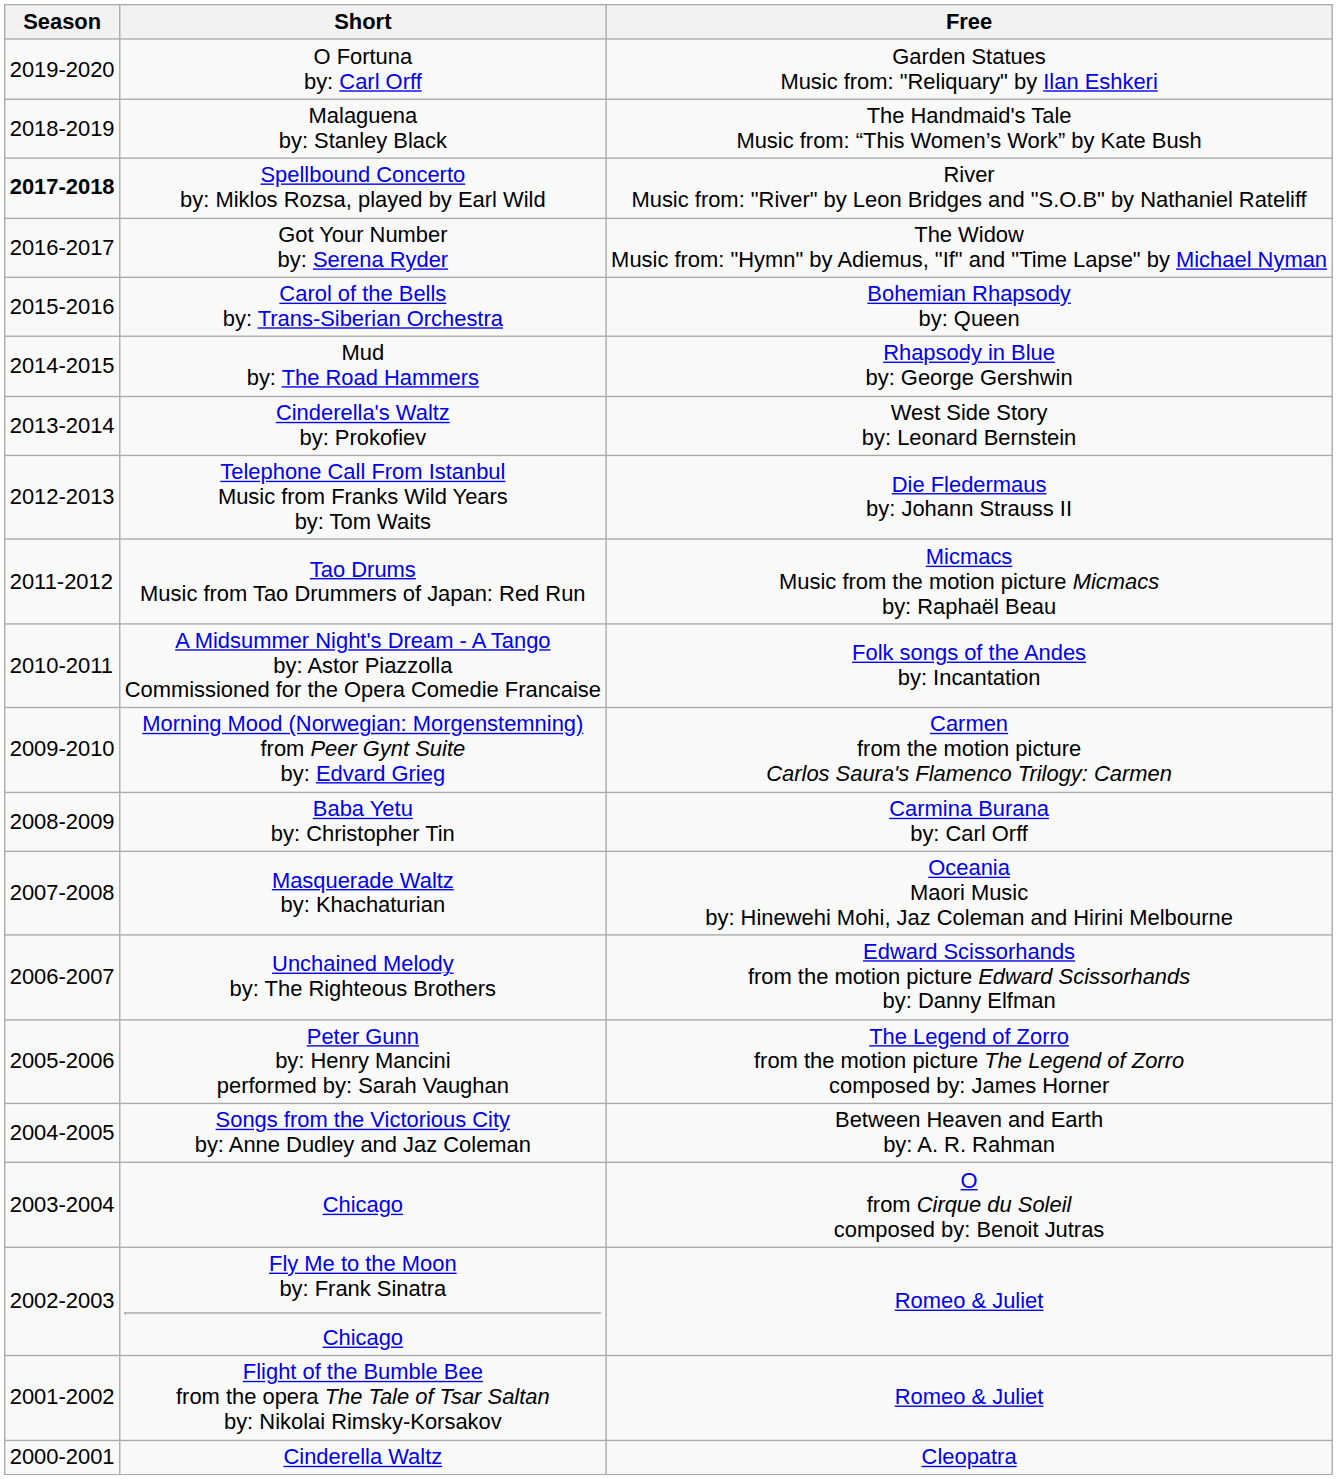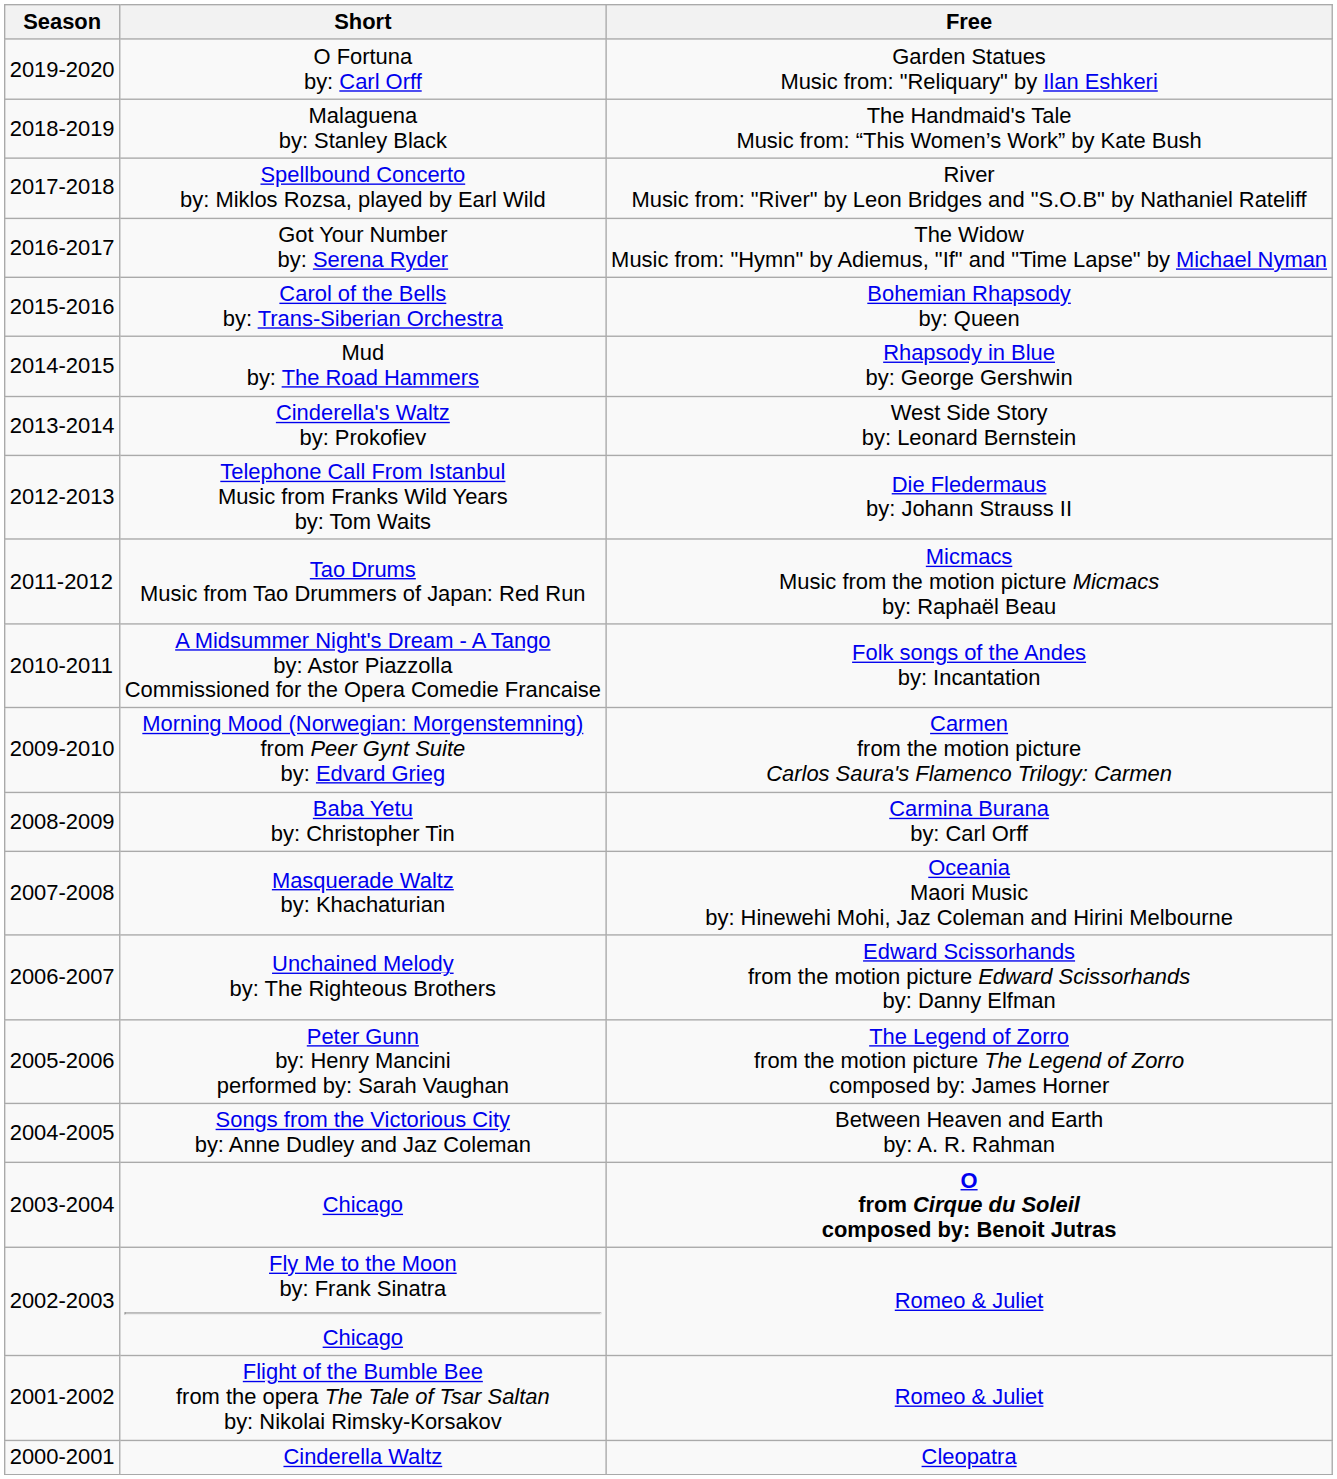(62, 187) bold -> (62, 187) normal
(969, 1204) normal -> (969, 1204) bold
